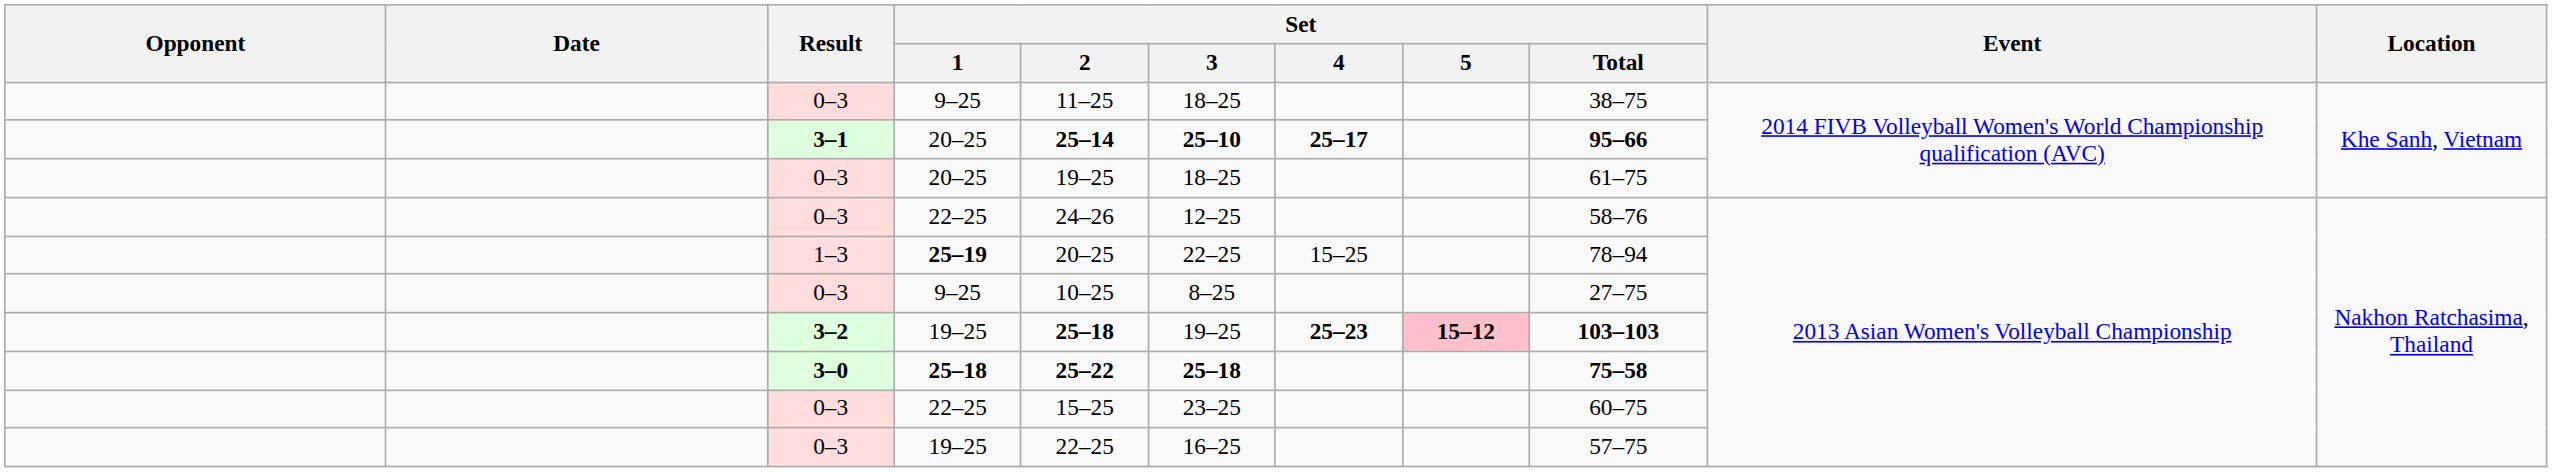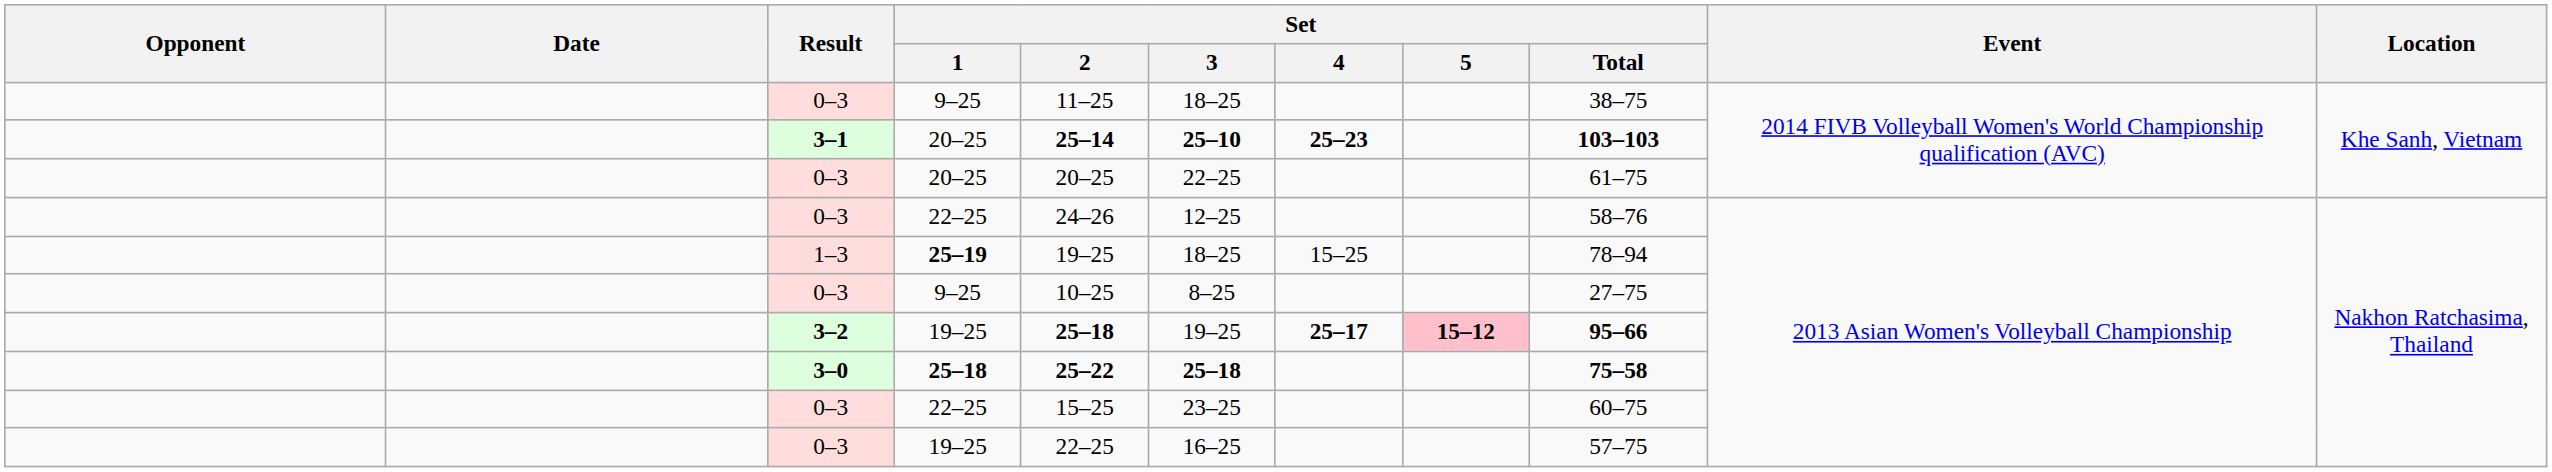(1339, 139) 25–17 -> (1339, 139) 25–23
(1618, 139) 95–66 -> (1618, 139) 103–103
(1085, 178) 19–25 -> (1085, 178) 20–25
(1212, 178) 18–25 -> (1212, 178) 22–25
(1085, 254) 20–25 -> (1085, 254) 19–25
(1212, 254) 22–25 -> (1212, 254) 18–25
(1339, 331) 25–23 -> (1339, 331) 25–17
(1618, 331) 103–103 -> (1618, 331) 95–66
